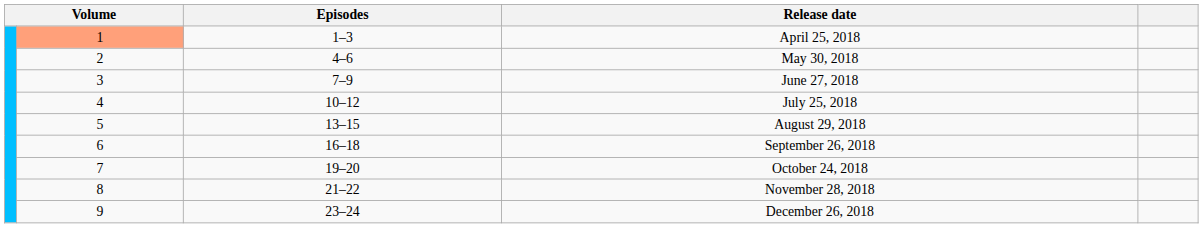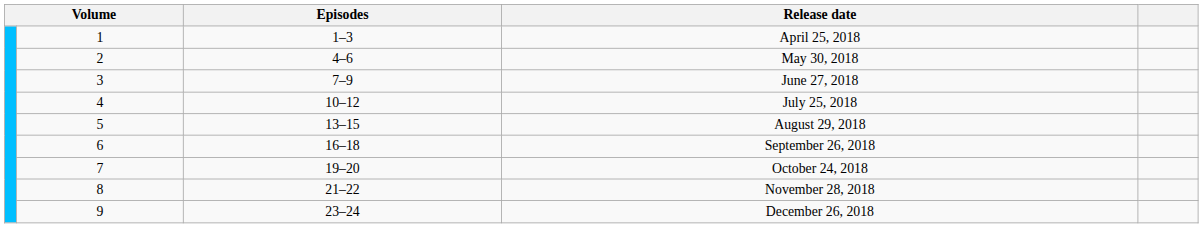(100, 37) lightsalmon background -> (100, 37) no background
